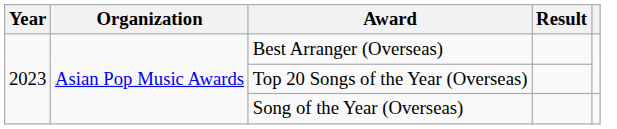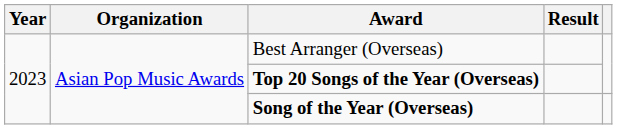(390, 78) normal -> (396, 78) bold
(358, 108) normal -> (363, 108) bold
